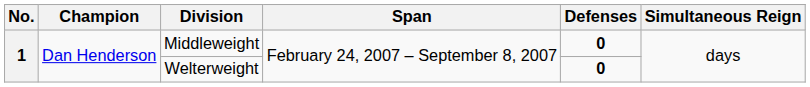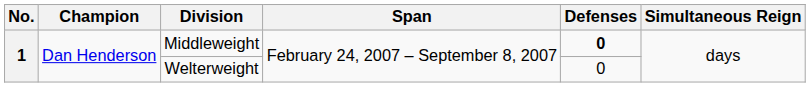(601, 69) bold -> (601, 69) normal
